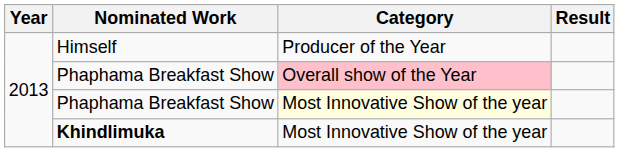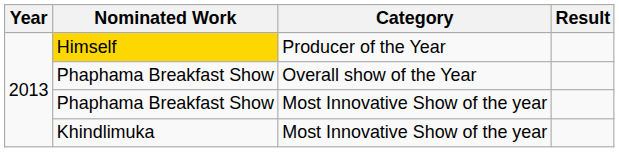(87, 47) no background -> (87, 47) gold background
(379, 75) pink background -> (379, 75) no background
(415, 103) lightyellow background -> (415, 103) no background
(111, 132) bold -> (106, 132) normal
